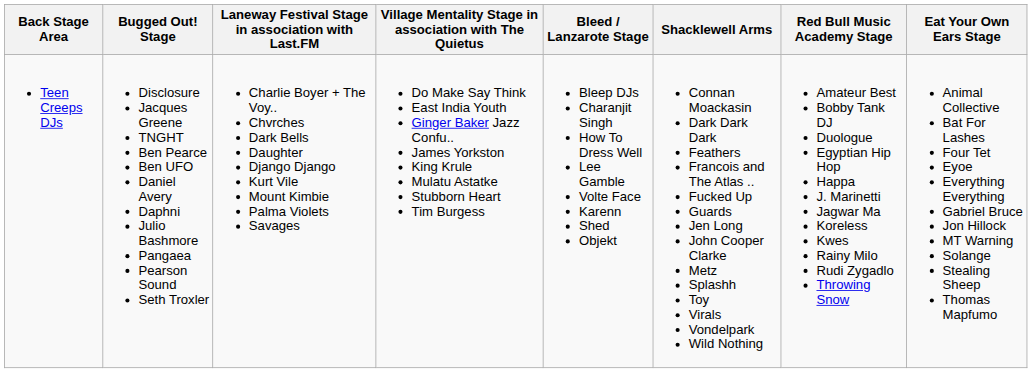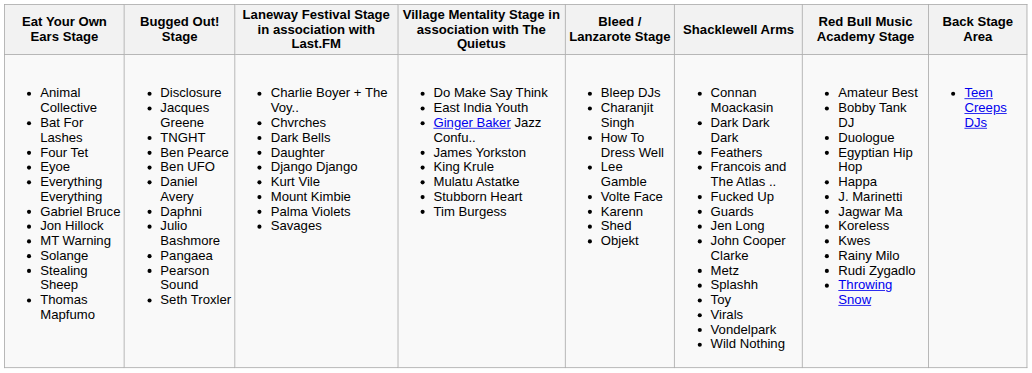columns swapped: (967, 29) <-> (54, 29)
